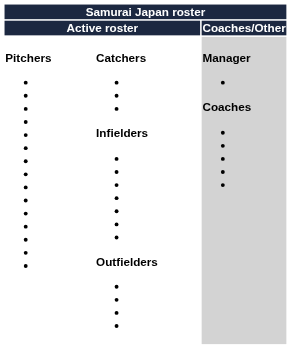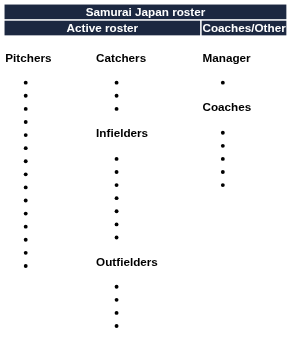(244, 121) lightgrey background -> (244, 121) no background
